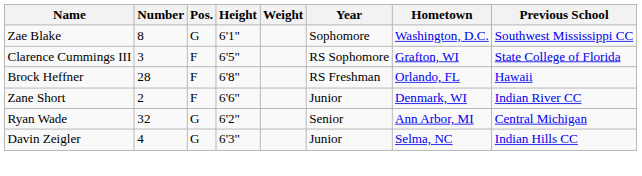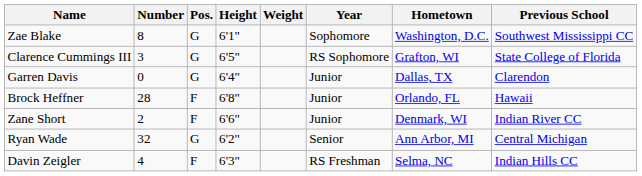(194, 56) F -> (195, 56) G
+ row: (43, 77)
(345, 77) RS Freshman -> (326, 98) Junior
(195, 139) G -> (194, 160) F
(326, 139) Junior -> (345, 160) RS Freshman
